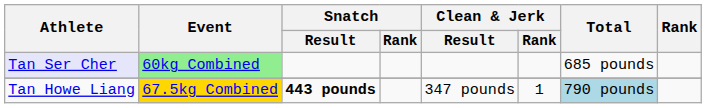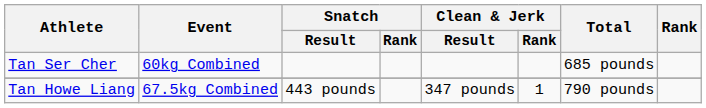(63, 65) lavender background -> (63, 65) no background
(201, 65) lightgreen background -> (201, 65) no background
(210, 90) gold background -> (210, 90) no background
(331, 90) bold -> (331, 90) normal
(609, 90) lightblue background -> (609, 90) no background
